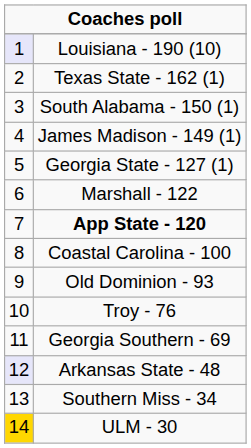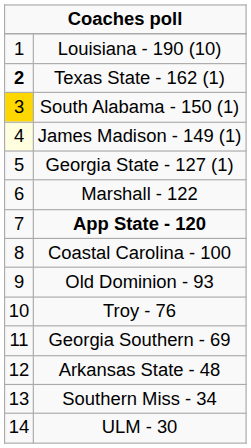(19, 48) lavender background -> (19, 48) no background
(19, 77) normal -> (19, 77) bold
(19, 107) no background -> (19, 107) gold background
(19, 136) no background -> (19, 136) lightyellow background
(19, 369) lavender background -> (19, 369) no background
(19, 428) gold background -> (19, 428) no background
